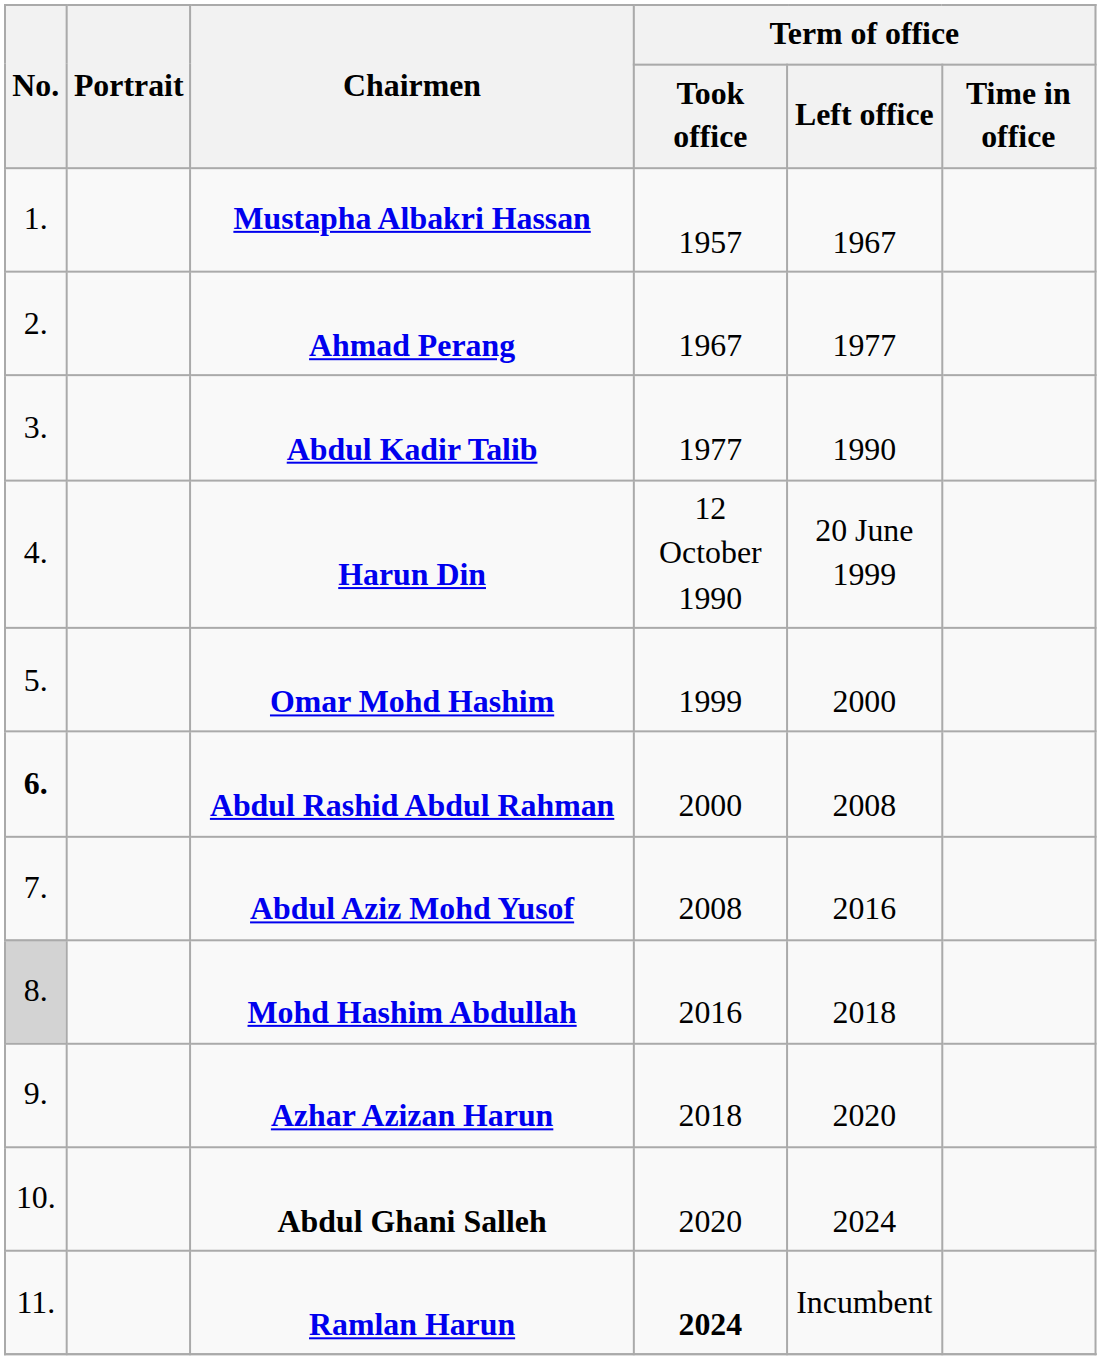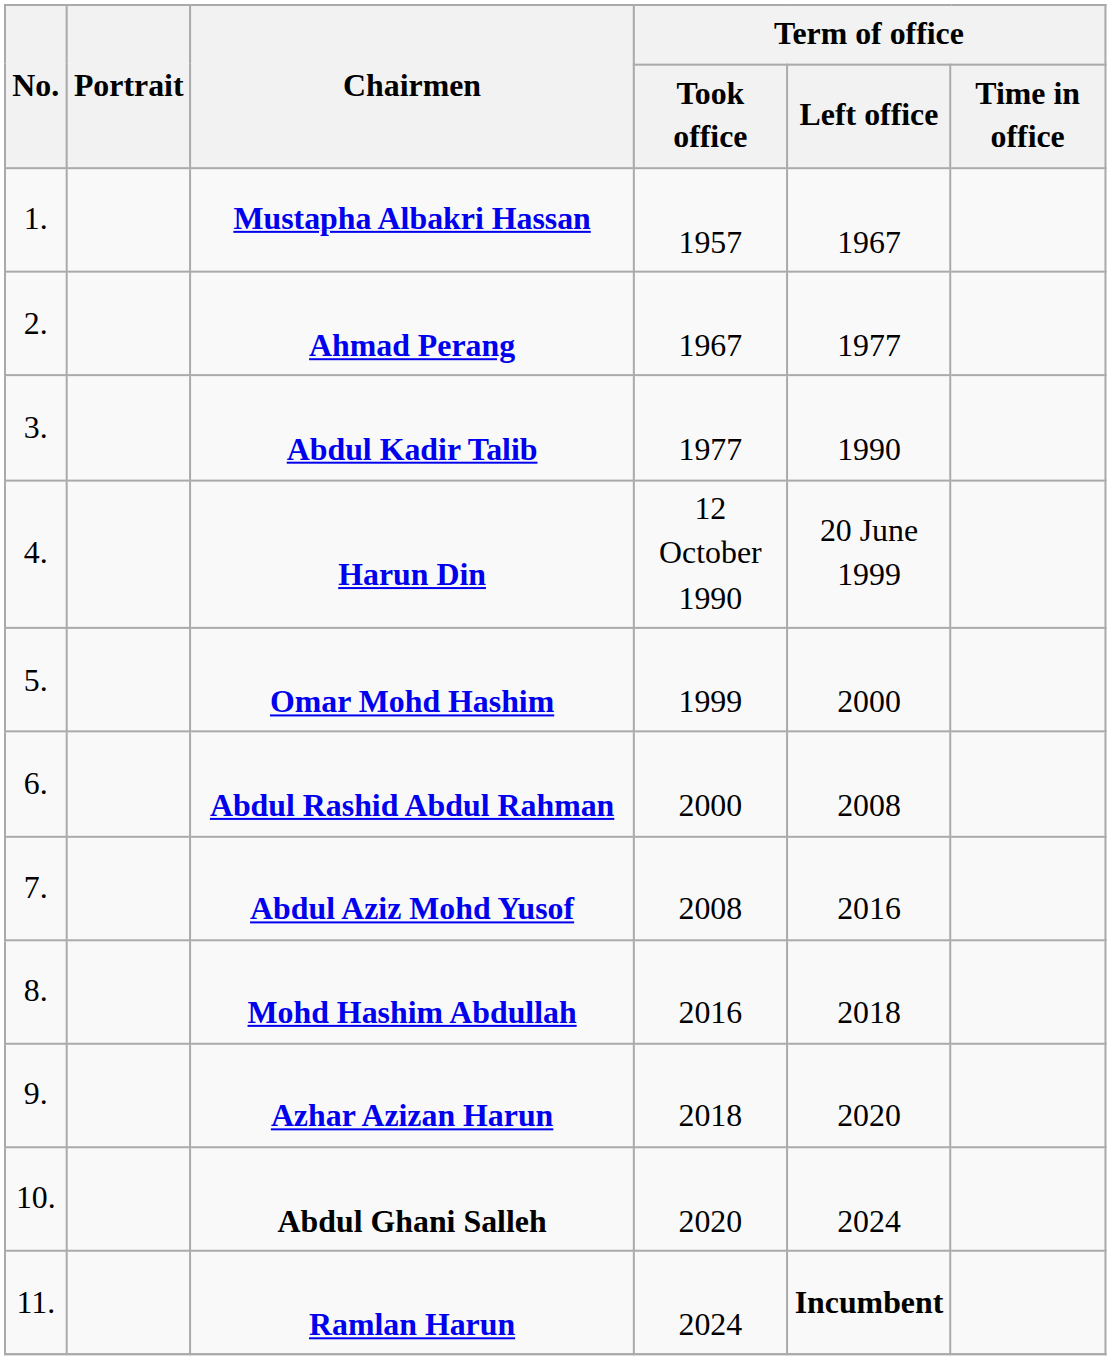(36, 782) bold -> (36, 782) normal
(36, 990) lightgrey background -> (36, 990) no background
(710, 1324) bold -> (710, 1324) normal
(864, 1302) normal -> (869, 1302) bold
